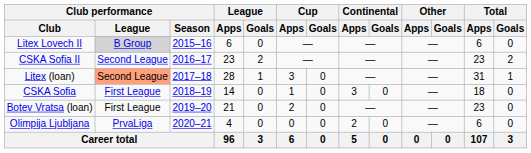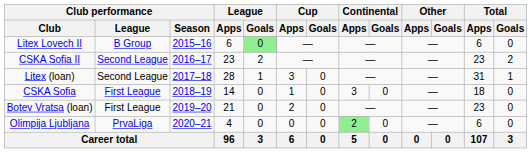(133, 44) lightgrey background -> (133, 44) no background
(260, 44) no background -> (260, 44) lightgreen background
(133, 76) lightsalmon background -> (133, 76) no background
(354, 124) no background -> (354, 124) lightgreen background
